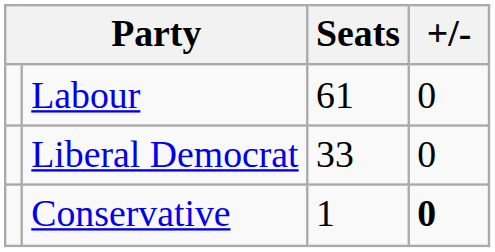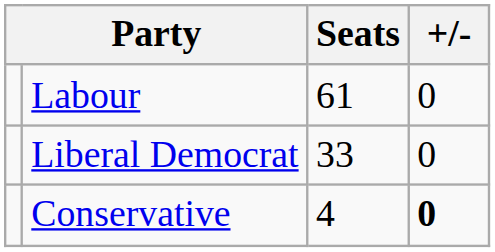(325, 214) 1 -> (325, 214) 4
